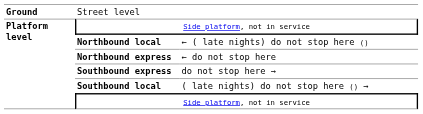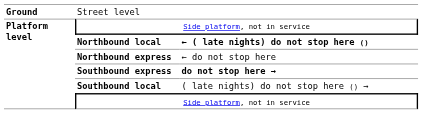(275, 42) normal -> (275, 42) bold
(229, 71) normal -> (229, 71) bold
